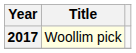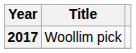(83, 37) lightyellow background -> (83, 37) no background
